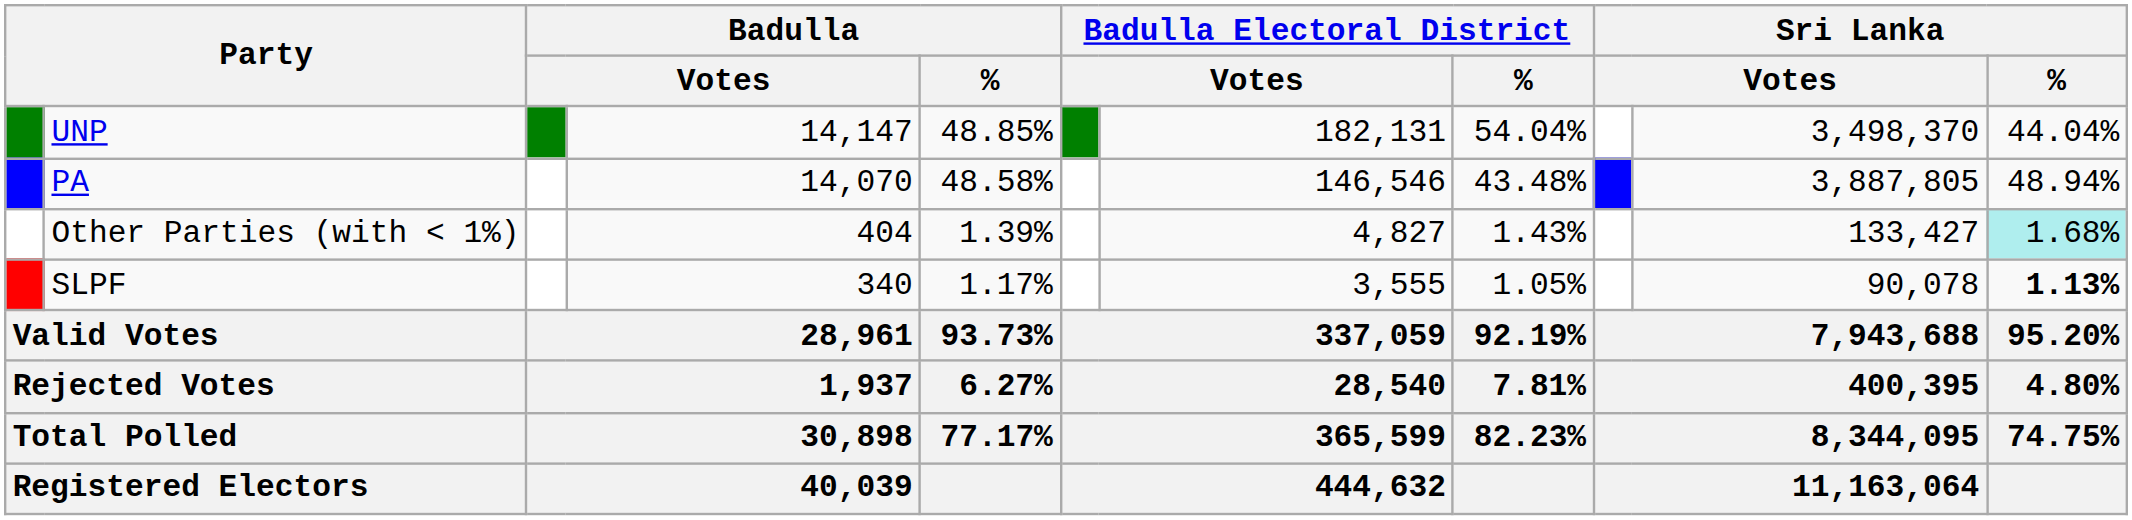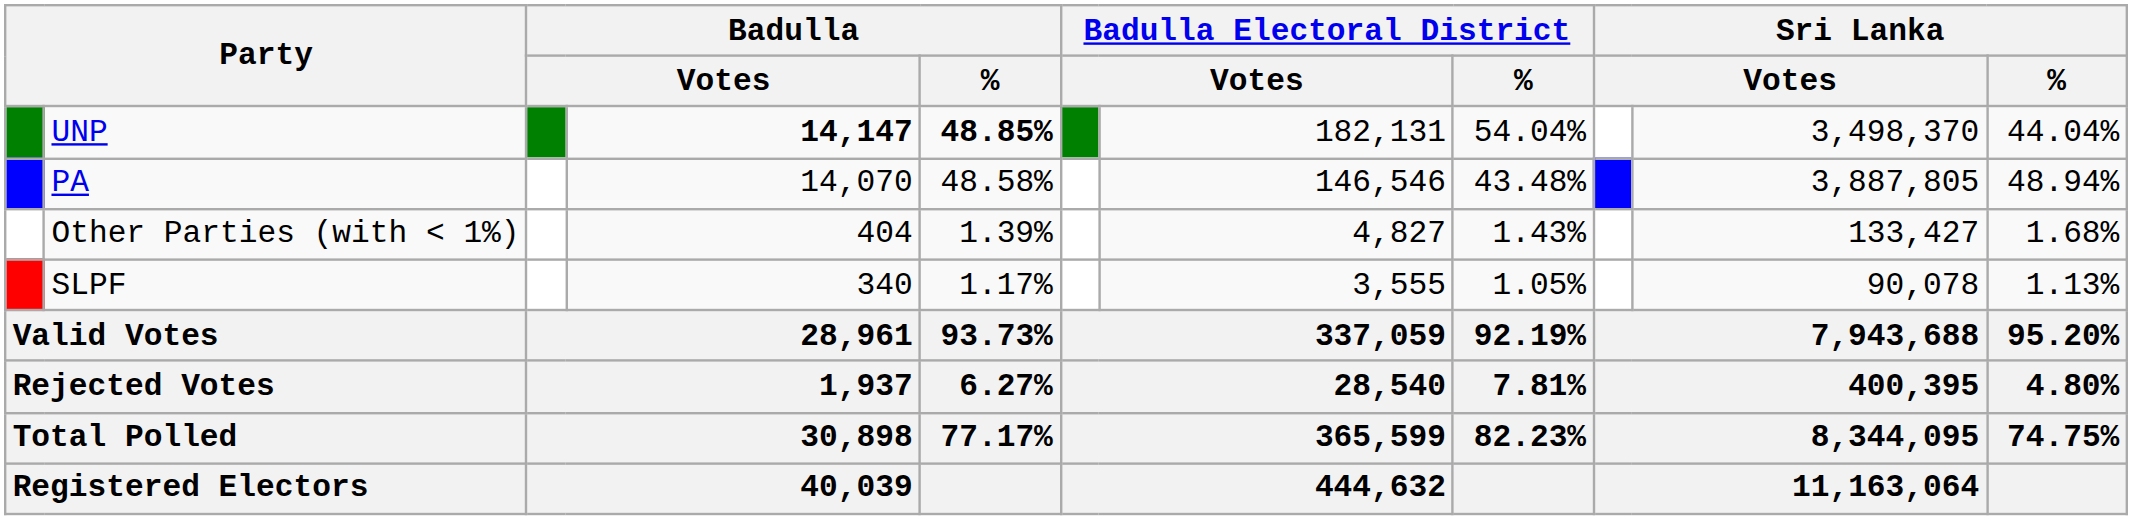(857, 132) normal -> (857, 132) bold
(997, 132) normal -> (997, 132) bold
(2073, 234) paleturquoise background -> (2073, 234) no background
(2073, 285) bold -> (2073, 285) normal
